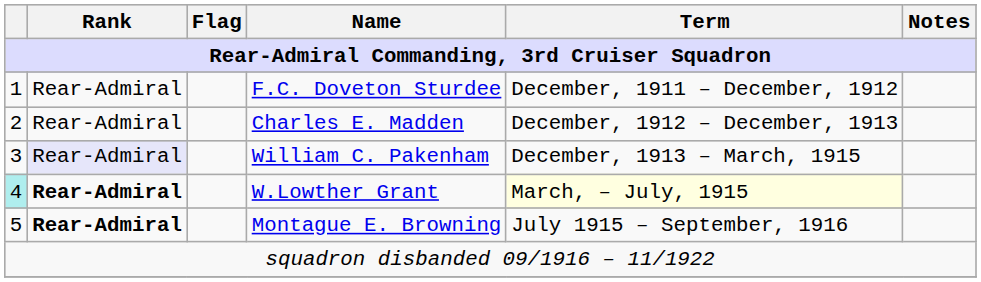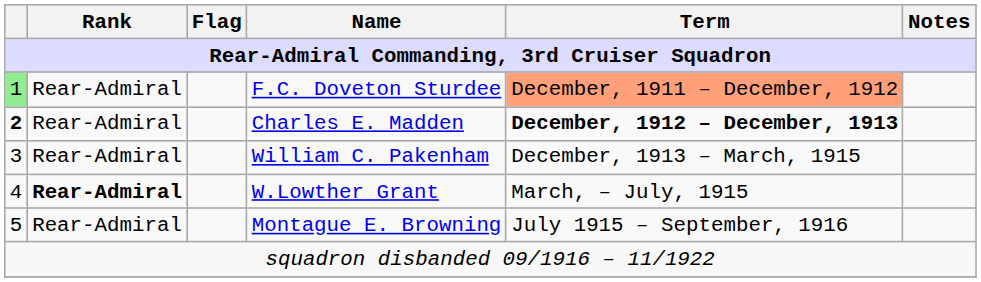(16, 90) no background -> (16, 90) lightgreen background
(705, 90) no background -> (705, 90) lightsalmon background
(16, 123) normal -> (16, 123) bold
(705, 123) normal -> (705, 123) bold
(107, 157) lavender background -> (107, 157) no background
(16, 191) paleturquoise background -> (16, 191) no background
(630, 191) lightyellow background -> (630, 191) no background
(107, 225) bold -> (107, 225) normal
